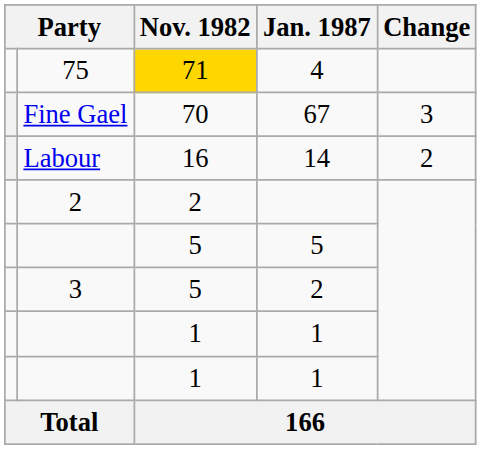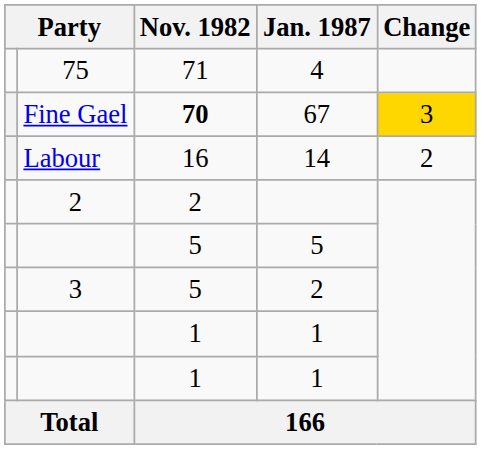(195, 70) gold background -> (195, 70) no background
(195, 114) normal -> (195, 114) bold
(427, 114) no background -> (427, 114) gold background
